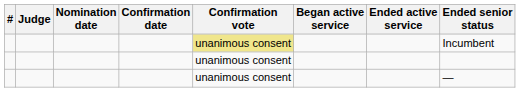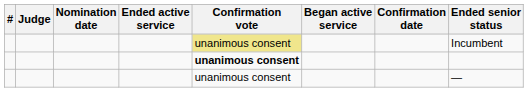columns swapped: (156, 19) <-> (403, 19)
(243, 60) normal -> (247, 60) bold
